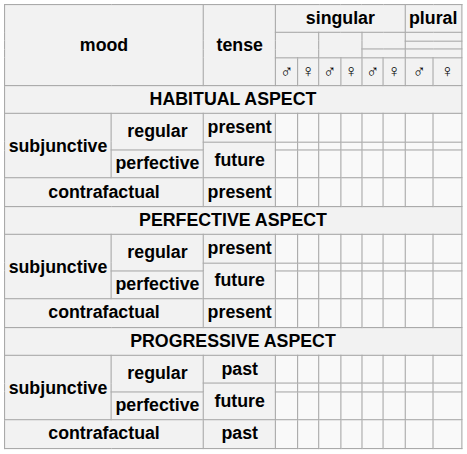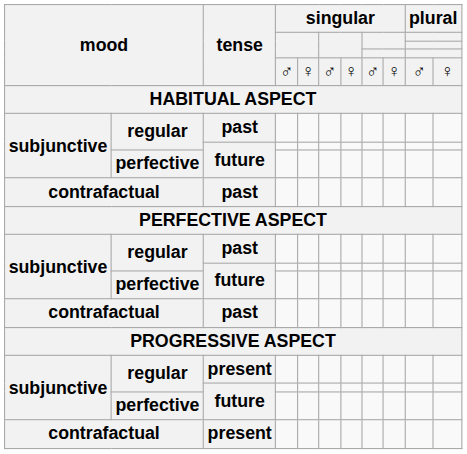(240, 127) present -> (240, 127) past
(240, 192) present -> (240, 192) past
(240, 248) present -> (240, 248) past
(240, 313) present -> (240, 313) past
(240, 369) past -> (240, 369) present
(240, 433) past -> (240, 433) present
